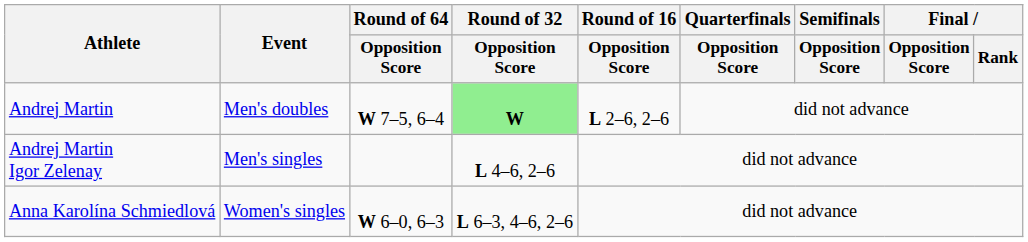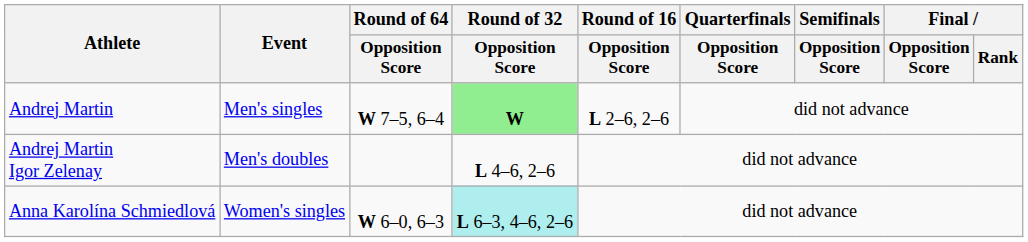(276, 108) Men's doubles -> (273, 108) Men's singles
(273, 160) Men's singles -> (276, 160) Men's doubles
(515, 222) no background -> (515, 222) paleturquoise background
